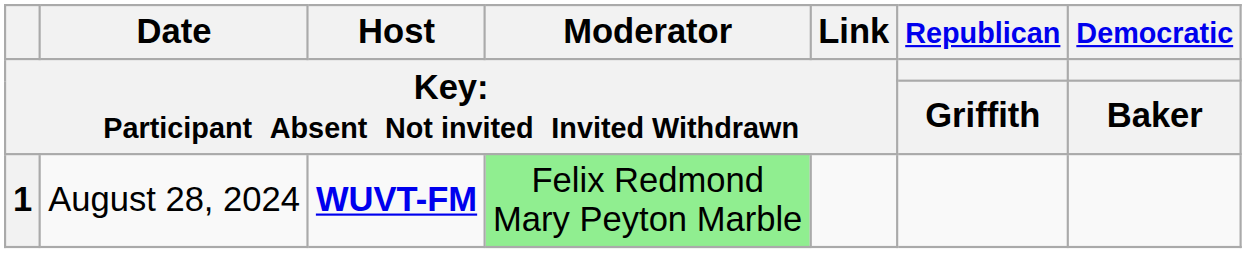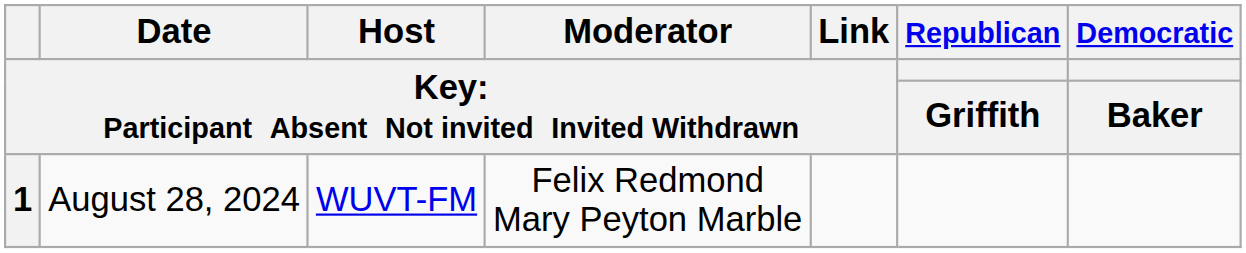(397, 199) bold -> (397, 199) normal
(648, 199) lightgreen background -> (648, 199) no background
